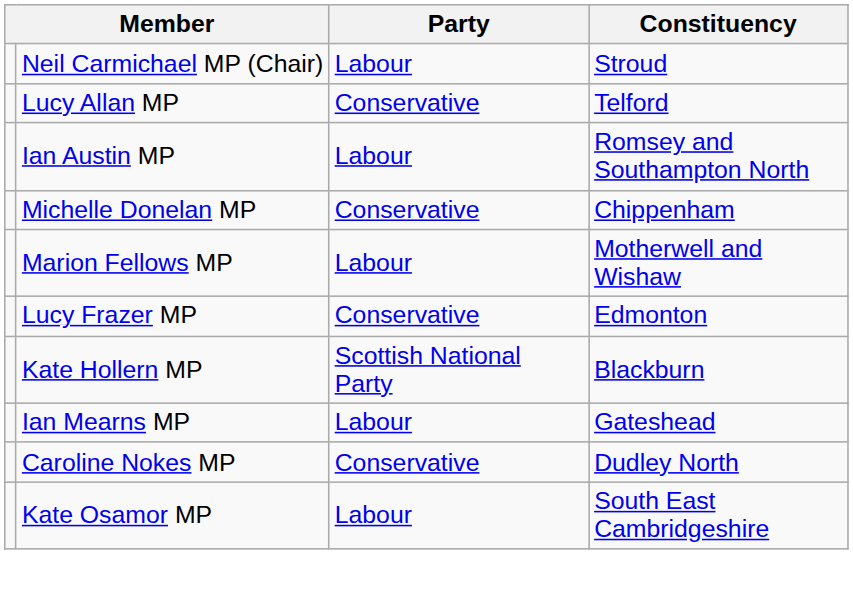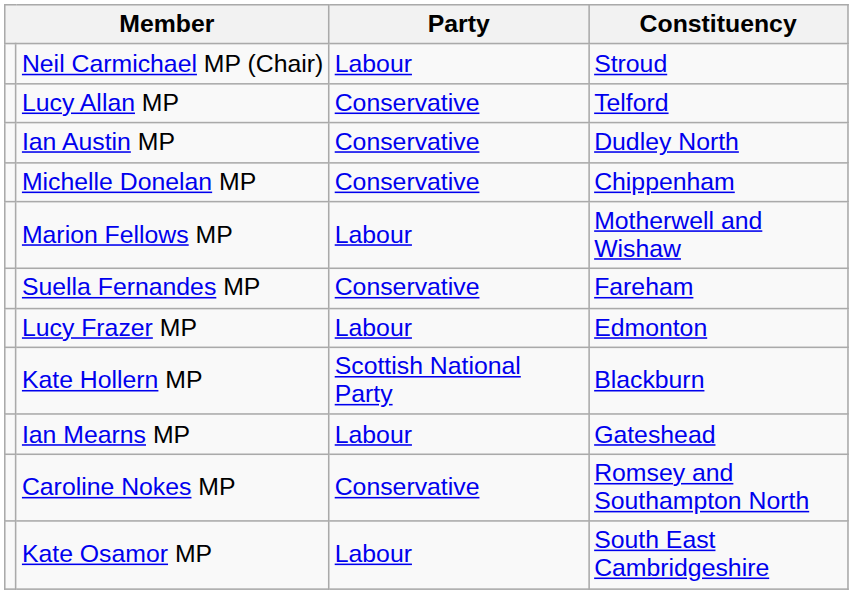(373, 156) Labour -> (407, 142) Conservative
(702, 156) Romsey and Southampton North -> (667, 142) Dudley North
+ row: (141, 288)
(407, 315) Conservative -> (373, 327) Labour
(667, 461) Dudley North -> (702, 487) Romsey and Southampton North
